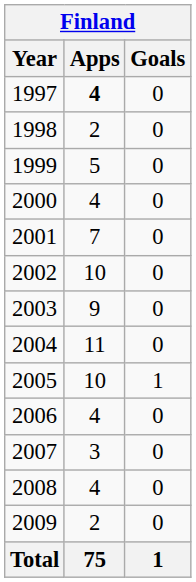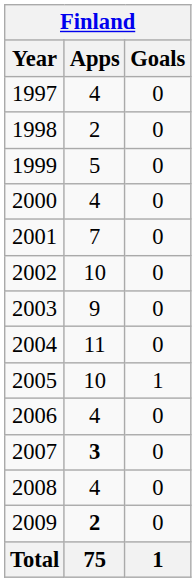(95, 93) bold -> (95, 93) normal
(95, 451) normal -> (95, 451) bold
(95, 523) normal -> (95, 523) bold
